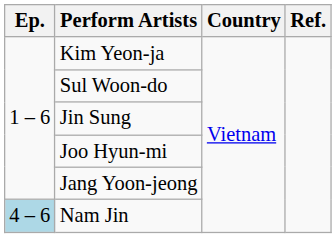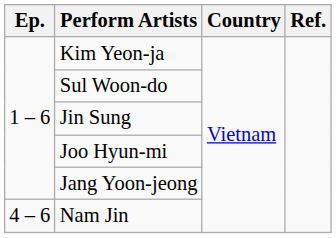(30, 215) lightblue background -> (30, 215) no background
